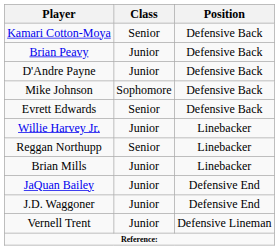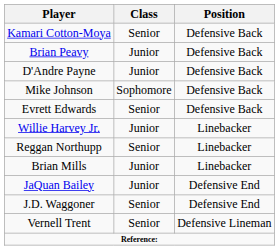(144, 204) Junior -> (144, 204) Senior
(144, 223) Junior -> (144, 223) Senior
